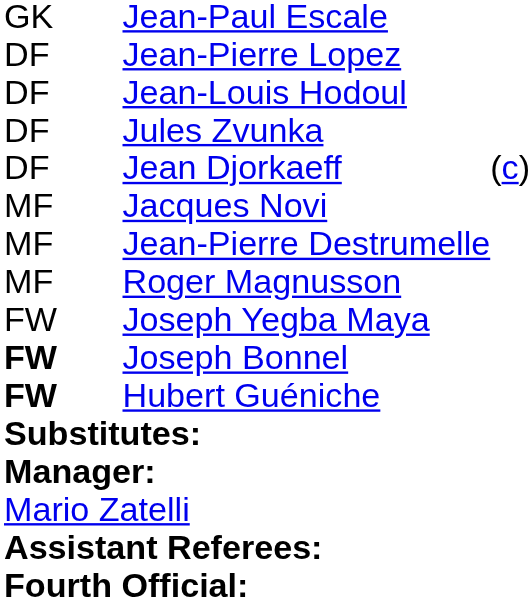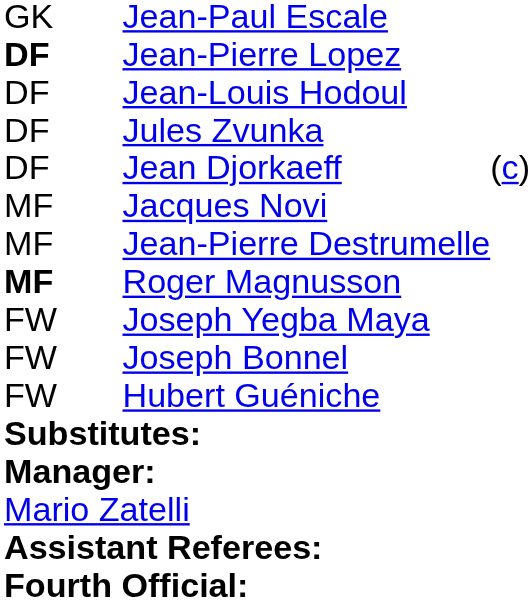(27, 54) normal -> (27, 54) bold
(29, 281) normal -> (29, 281) bold
(31, 357) bold -> (31, 357) normal
(31, 395) bold -> (31, 395) normal
